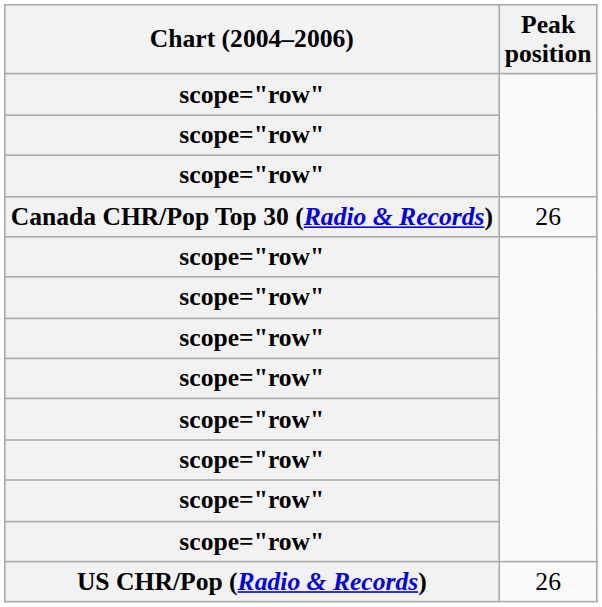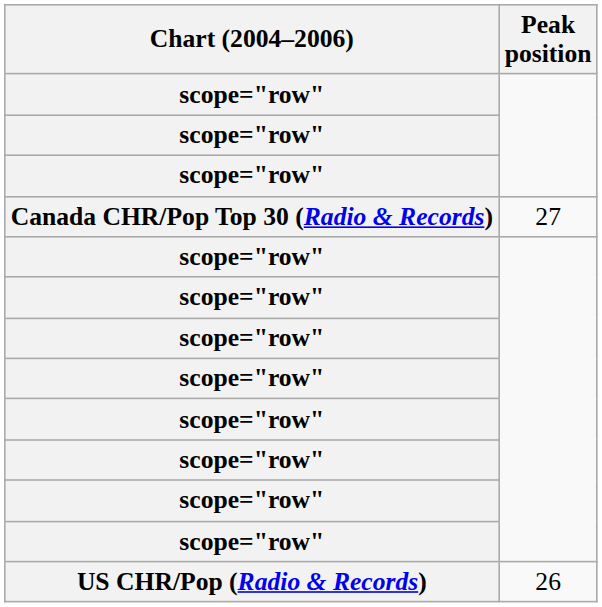(548, 216) 26 -> (548, 216) 27
